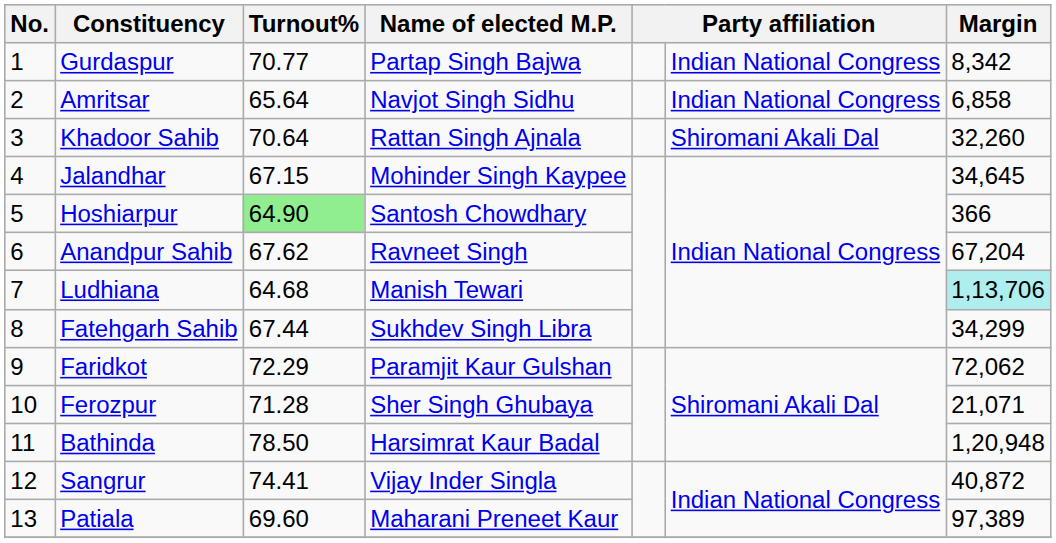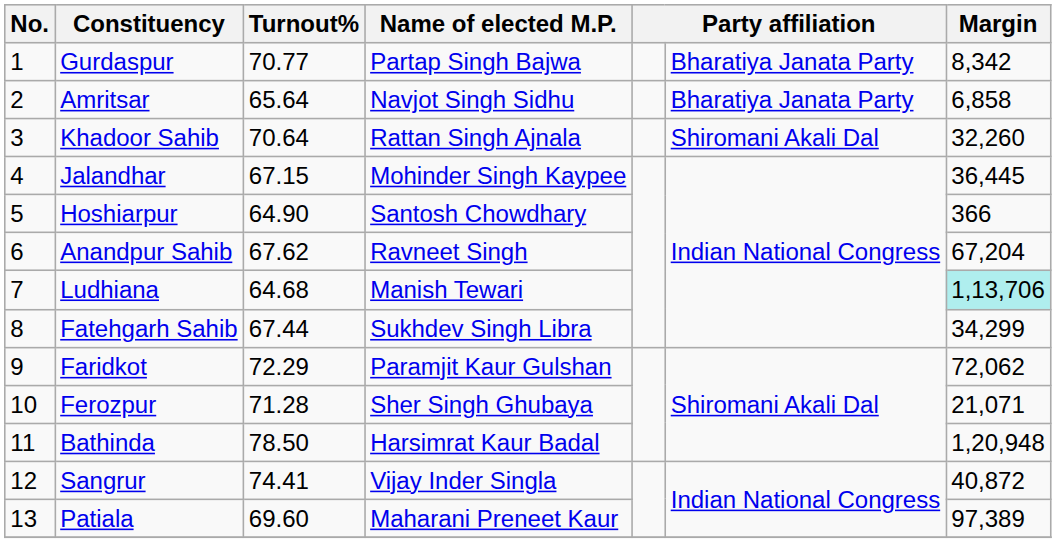(805, 62) Indian National Congress -> (792, 62) Bharatiya Janata Party
(805, 100) Indian National Congress -> (792, 100) Bharatiya Janata Party
(988, 176) 34,645 -> (988, 176) 36,445
(279, 214) lightgreen background -> (279, 214) no background
